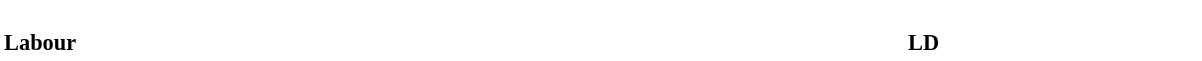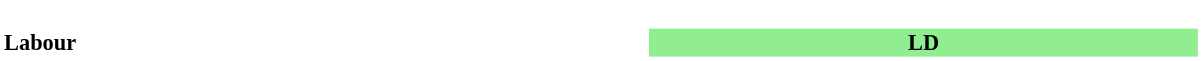(924, 42) no background -> (924, 42) lightgreen background
